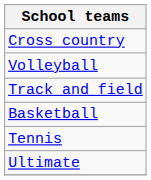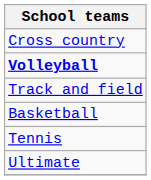(53, 65) normal -> (53, 65) bold
